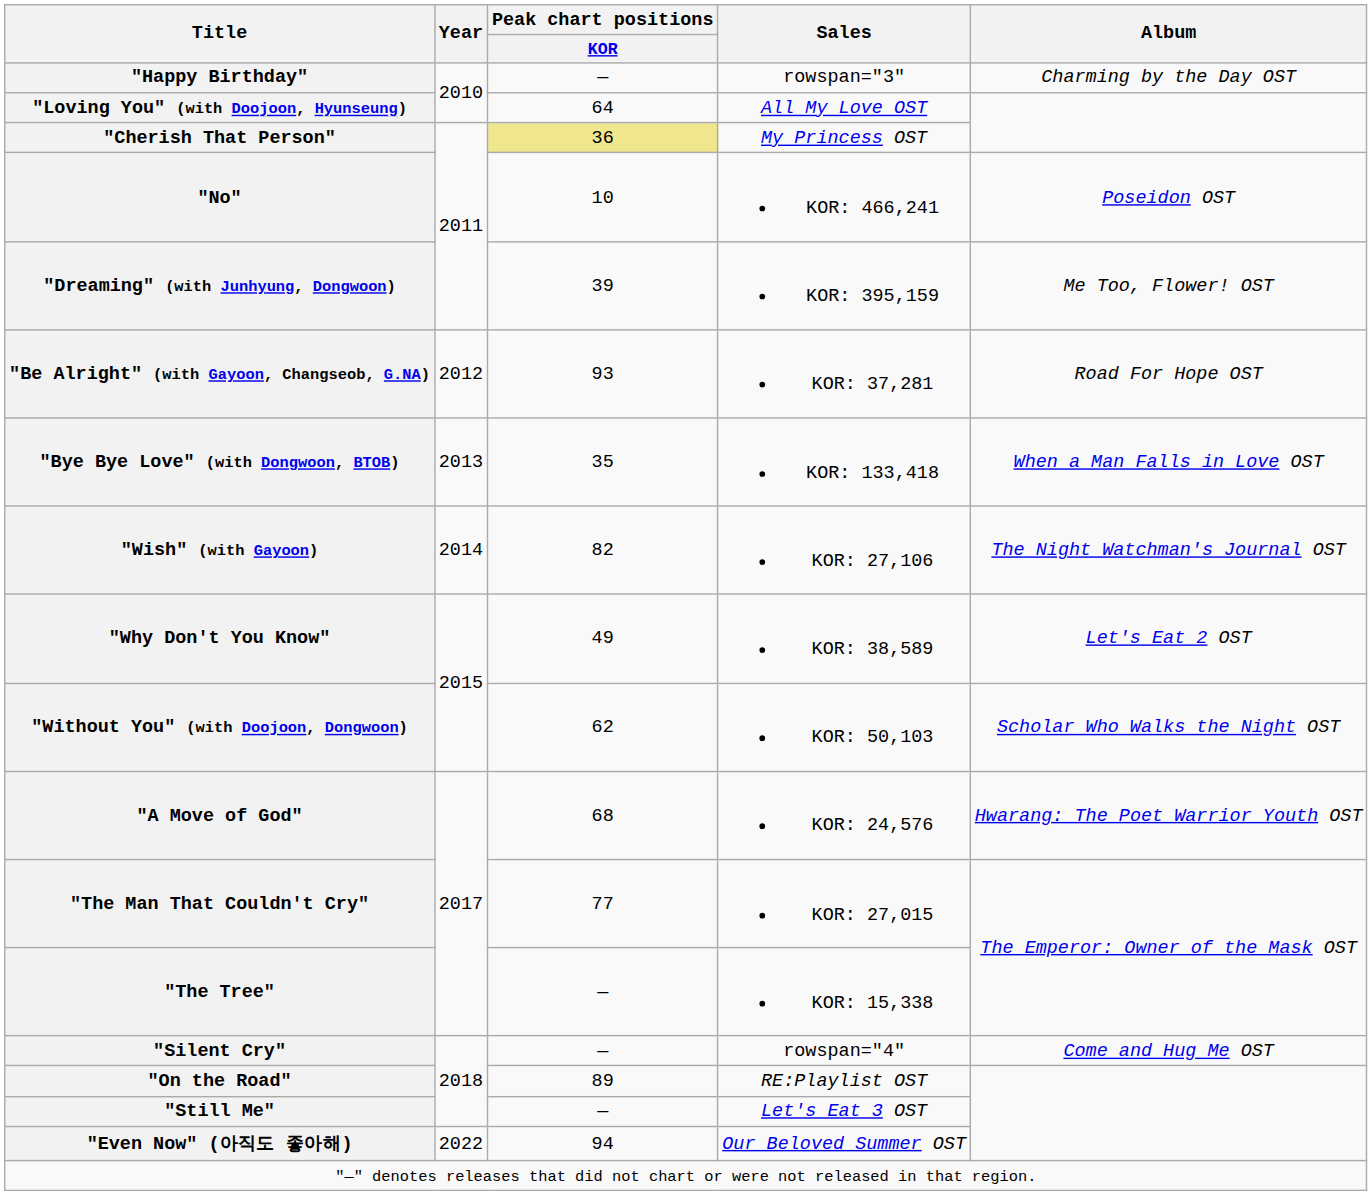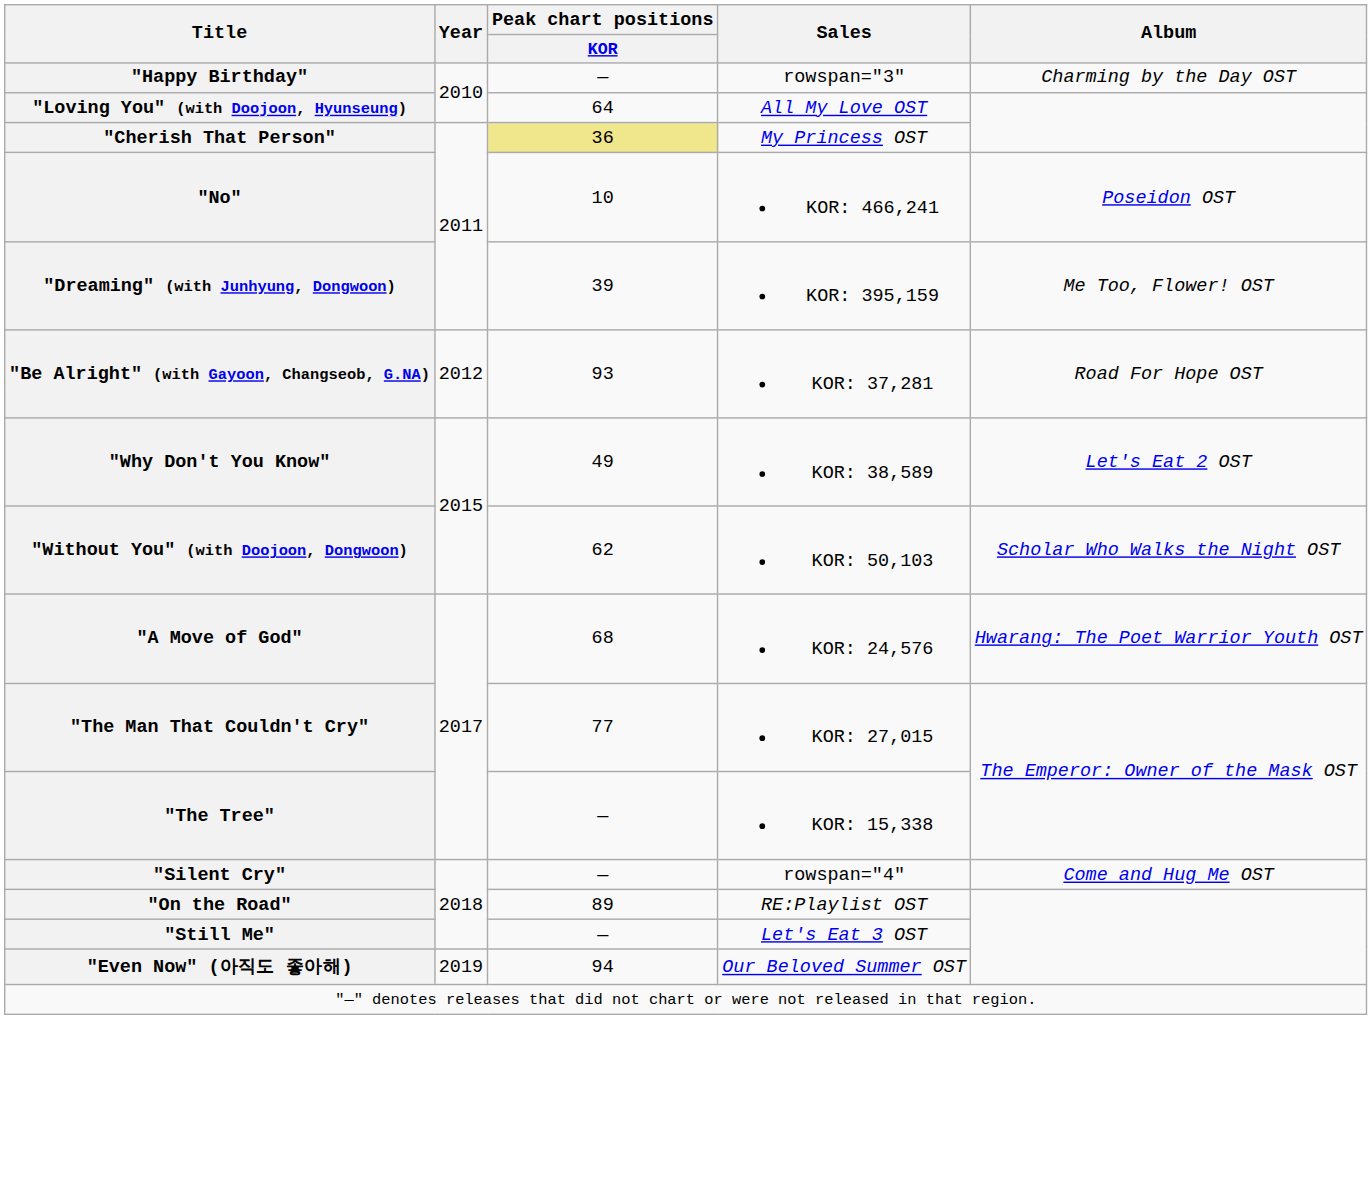- row: (220, 462)
- row: (220, 550)
(461, 1143) 2022 -> (461, 967) 2019
